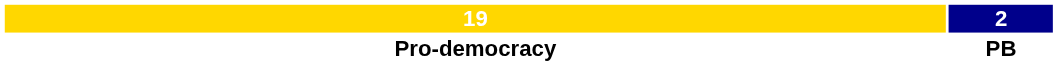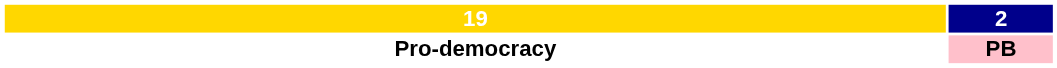(1001, 49) no background -> (1001, 49) pink background
